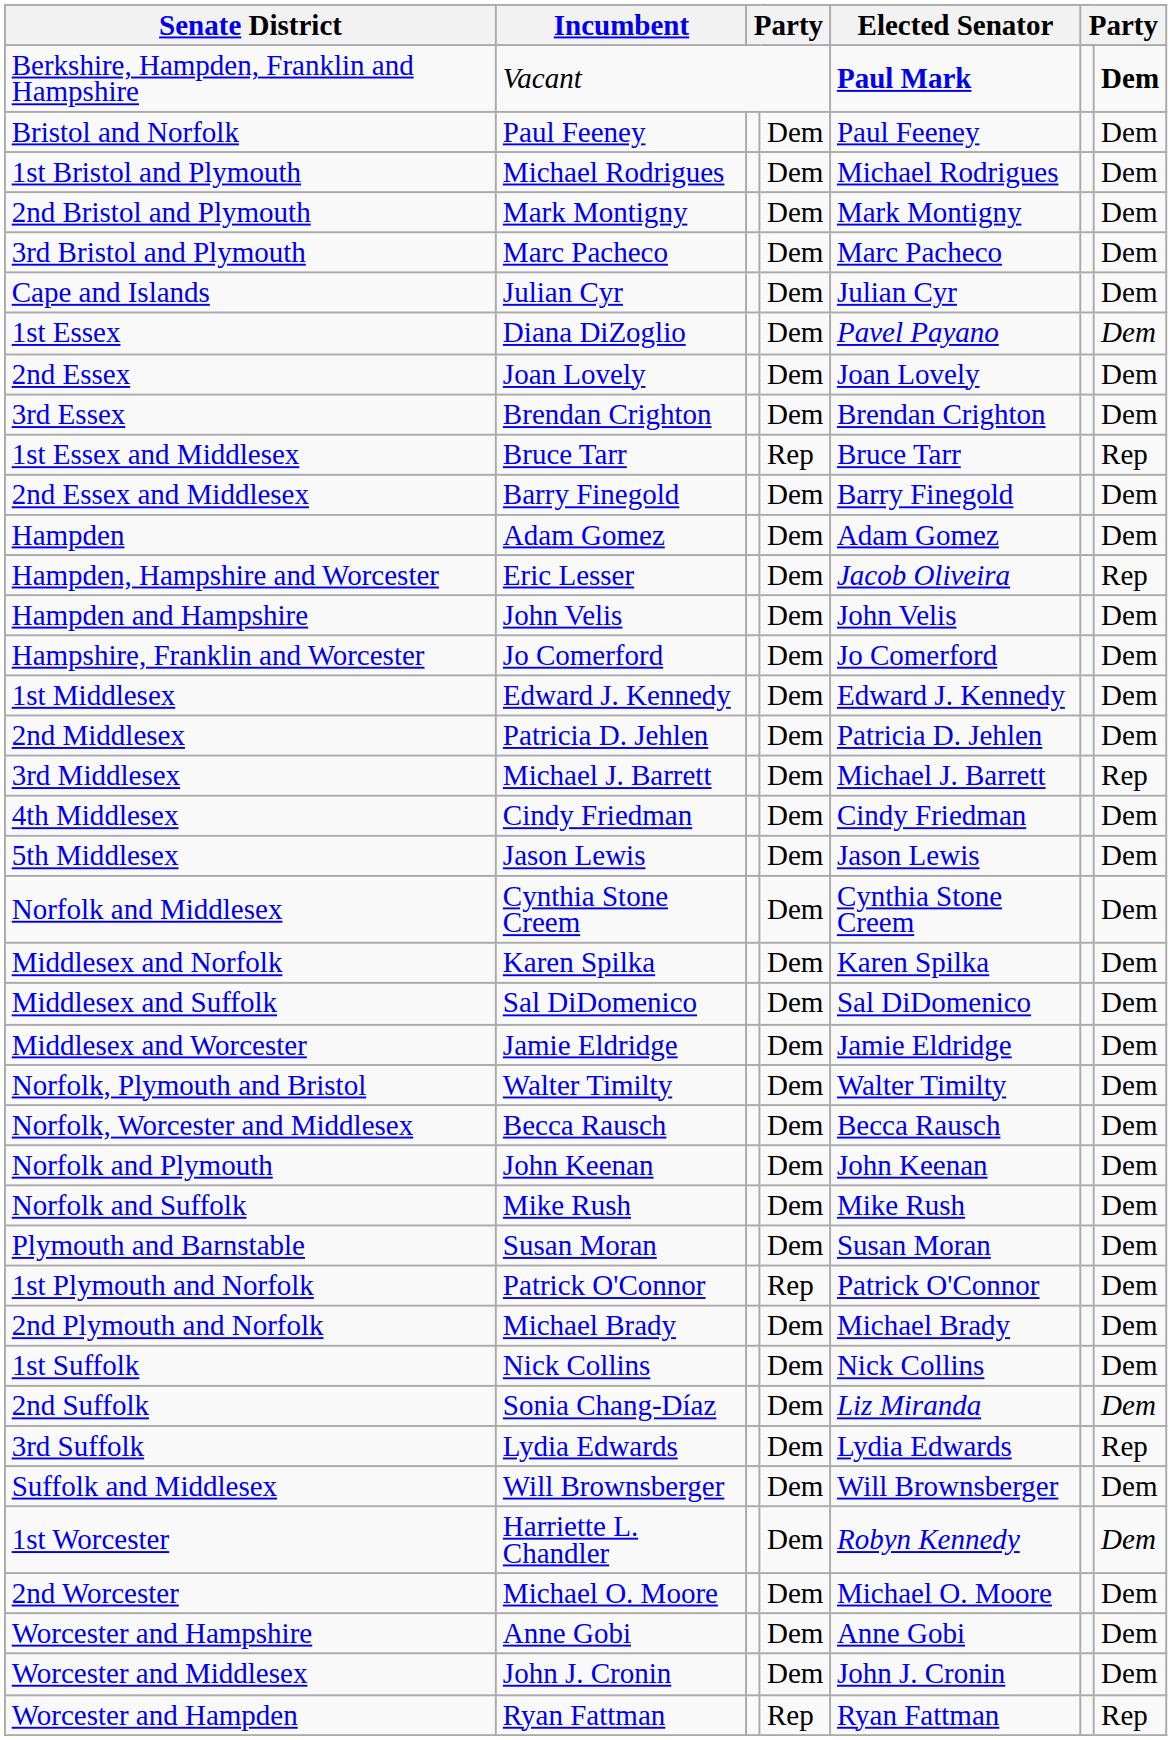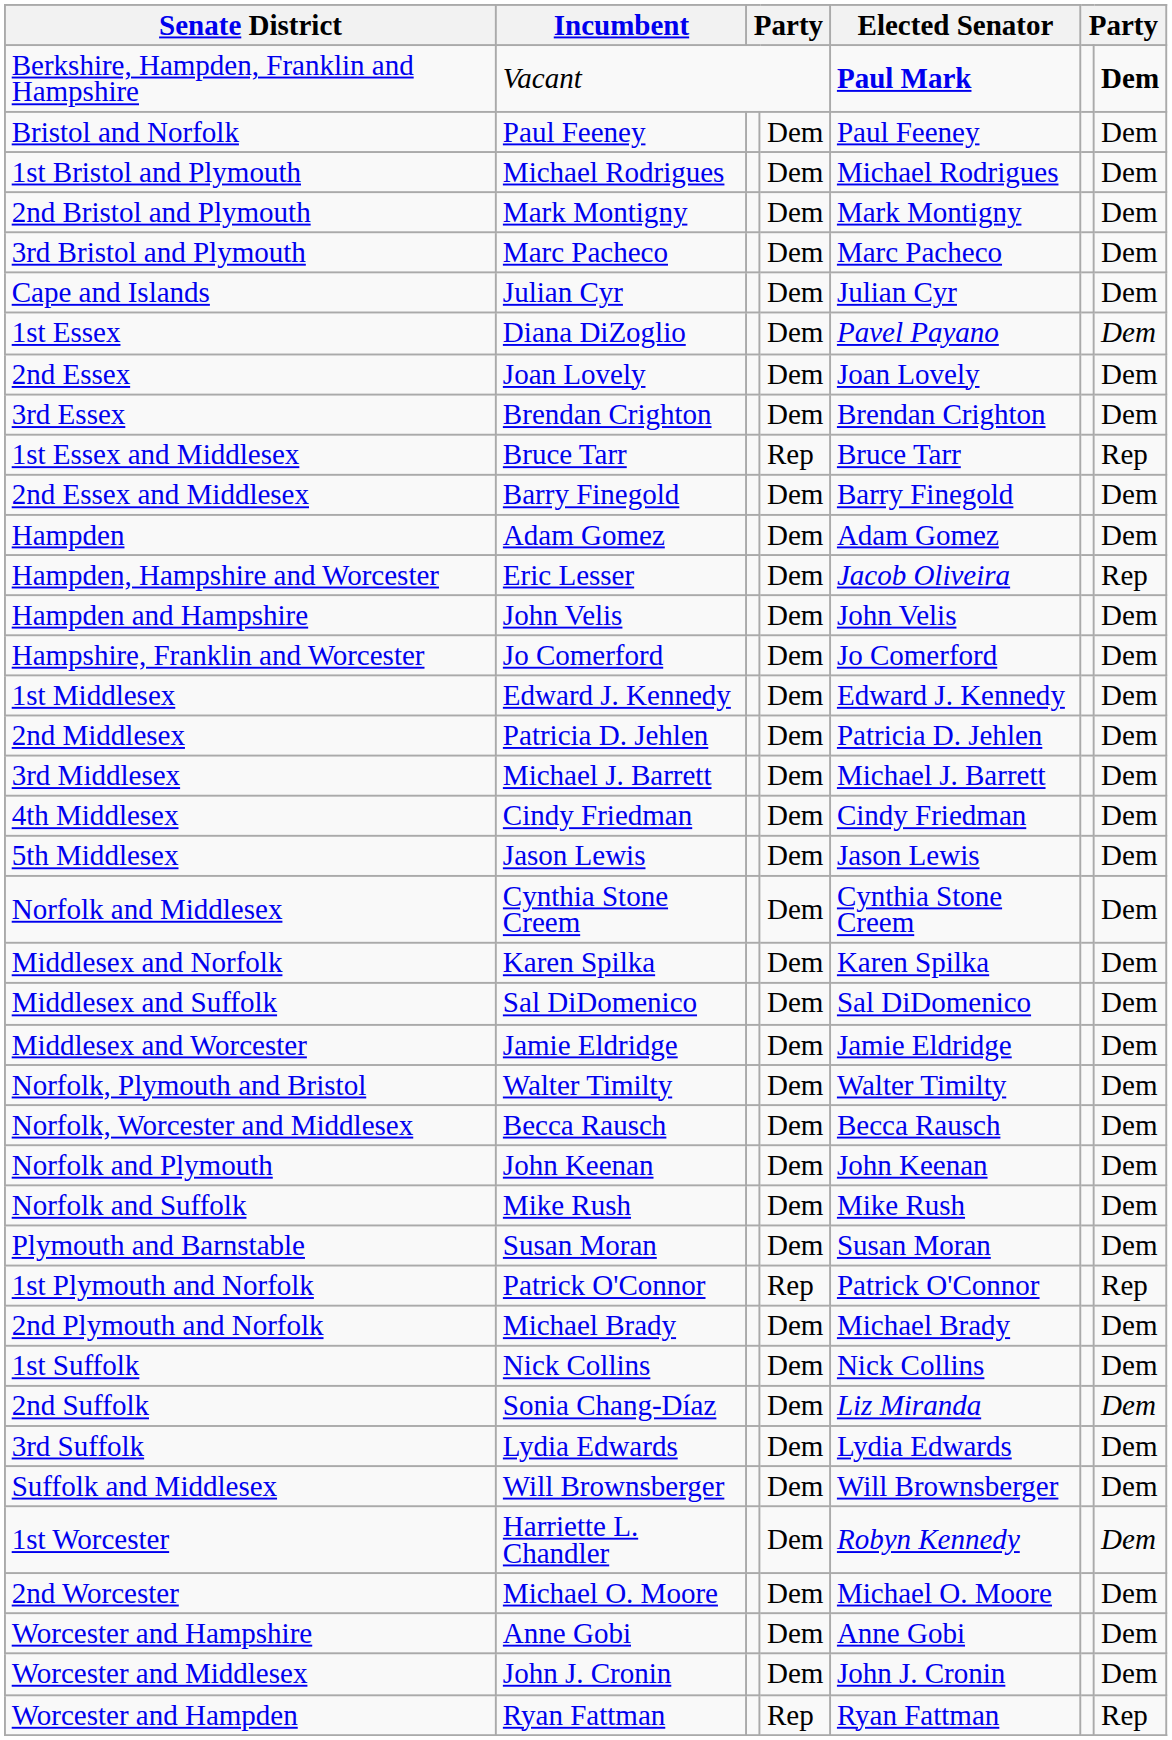(1124, 775) Rep -> (1129, 775) Dem
(1129, 1285) Dem -> (1124, 1285) Rep
(1124, 1446) Rep -> (1129, 1446) Dem
